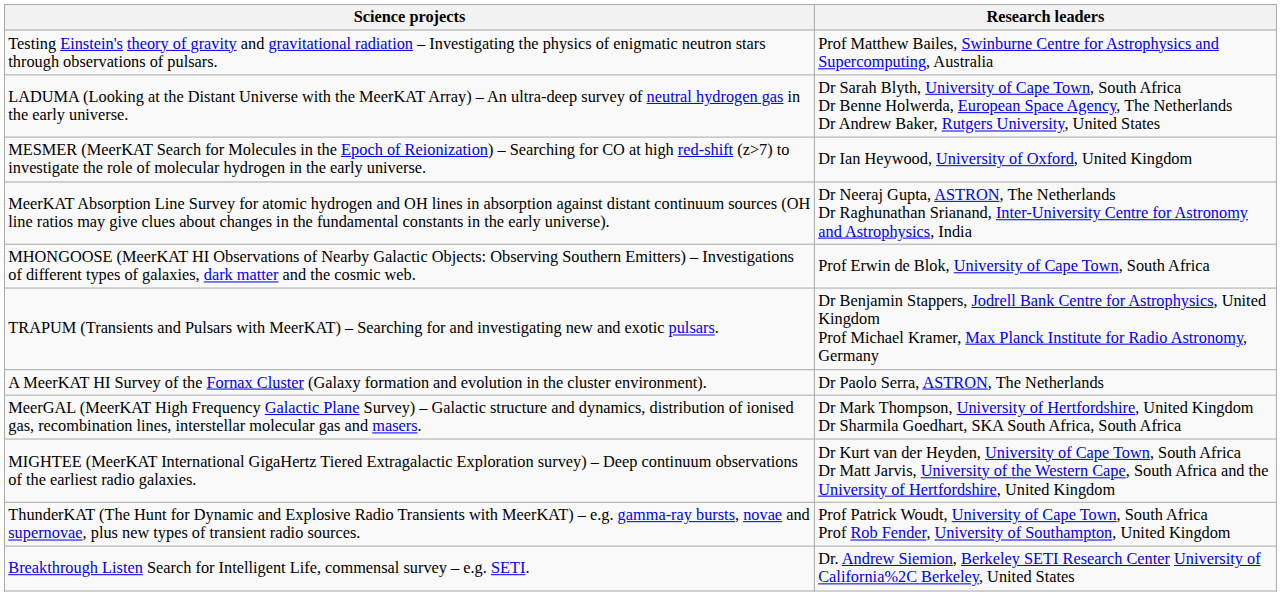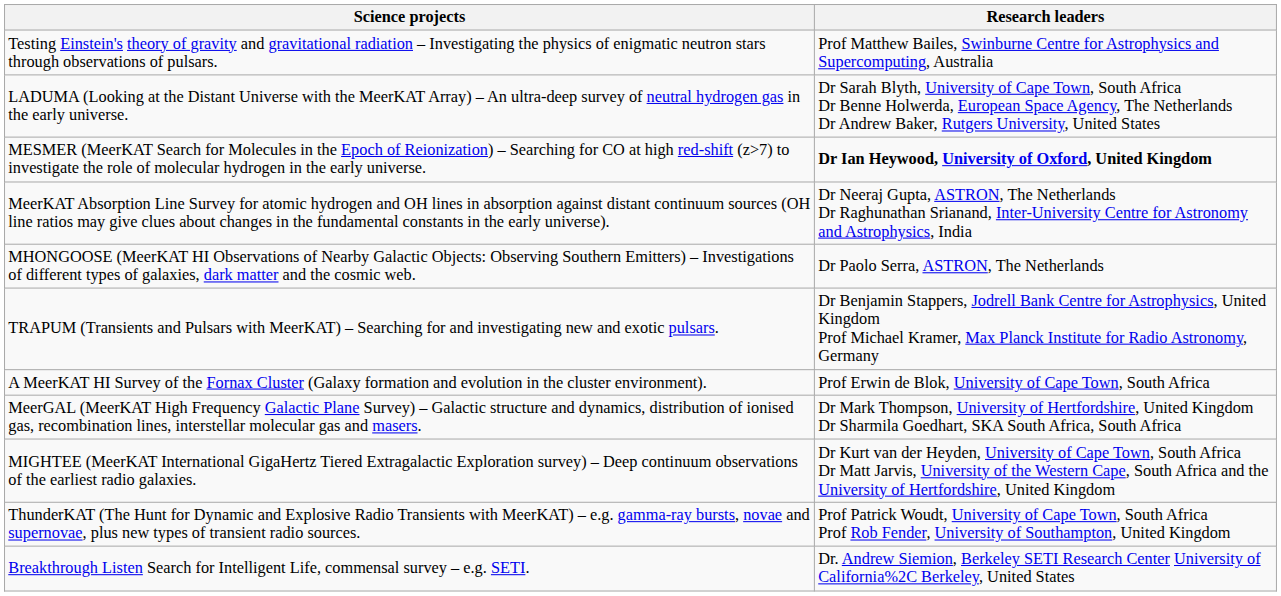(1005, 159) normal -> (1015, 159) bold
(1014, 266) Prof Erwin de Blok, University of Cape Town, South Africa -> (961, 266) Dr Paolo Serra, ASTRON, The Netherlands
(961, 382) Dr Paolo Serra, ASTRON, The Netherlands -> (1014, 382) Prof Erwin de Blok, University of Cape Town, South Africa
